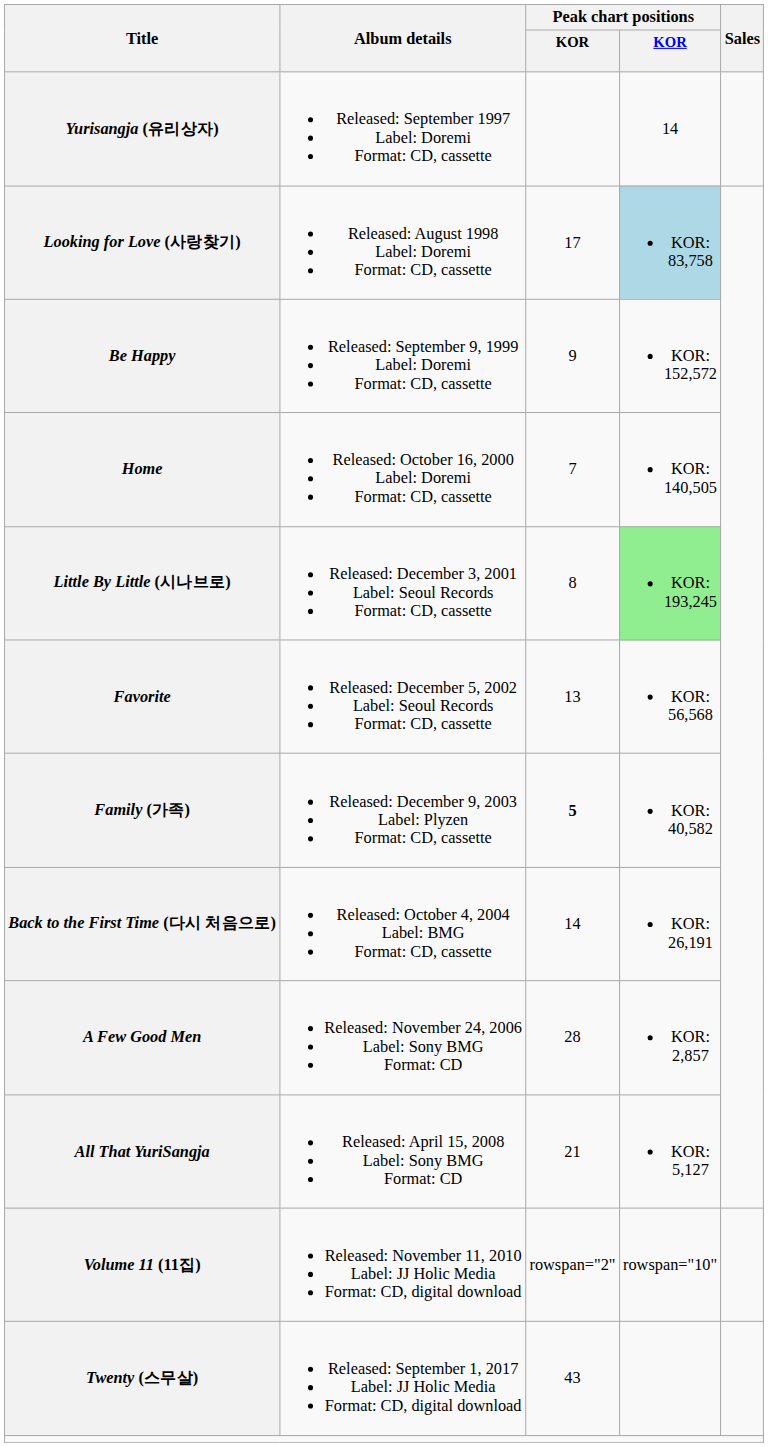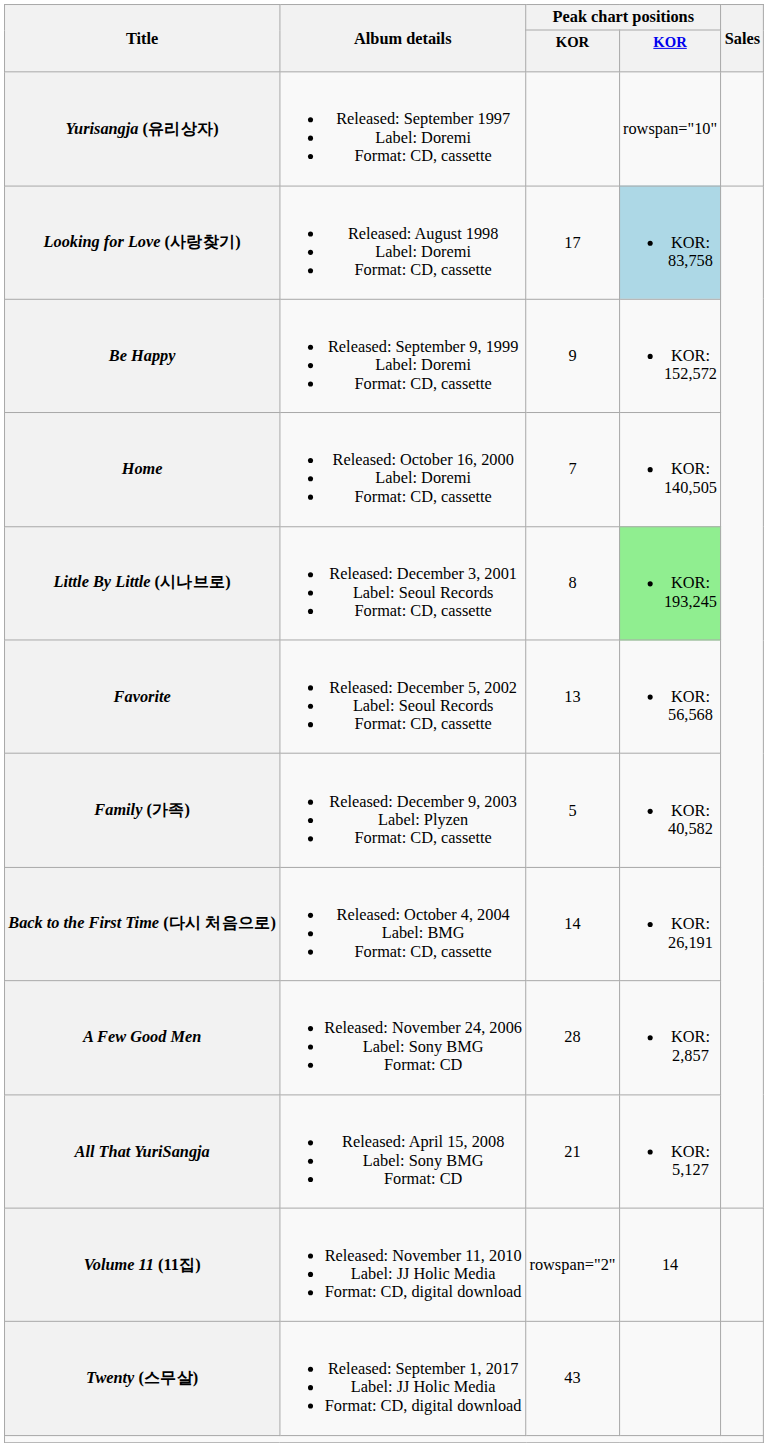(670, 128) 14 -> (670, 128) rowspan="10"
(572, 810) bold -> (572, 810) normal
(670, 1264) rowspan="10" -> (670, 1264) 14
